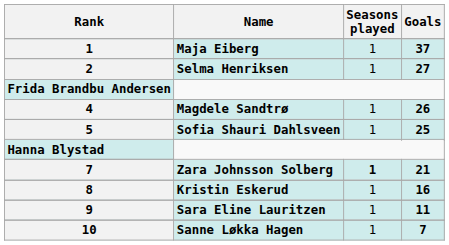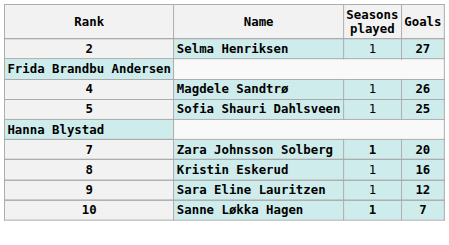- row: (89, 49)
(423, 170) 21 -> (423, 150) 20
(423, 210) 11 -> (423, 190) 12
(372, 230) normal -> (372, 210) bold
